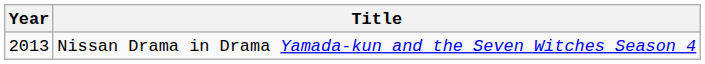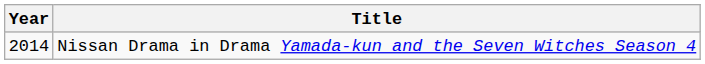(29, 46) 2013 -> (29, 46) 2014
